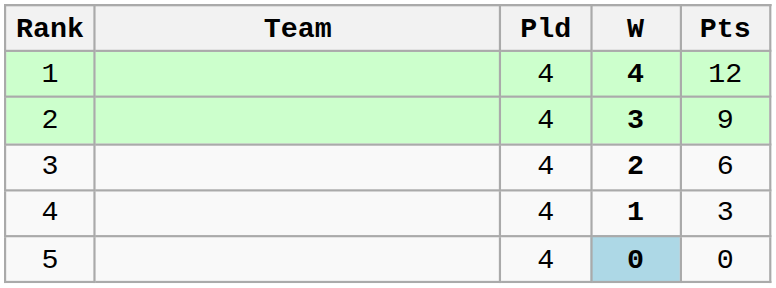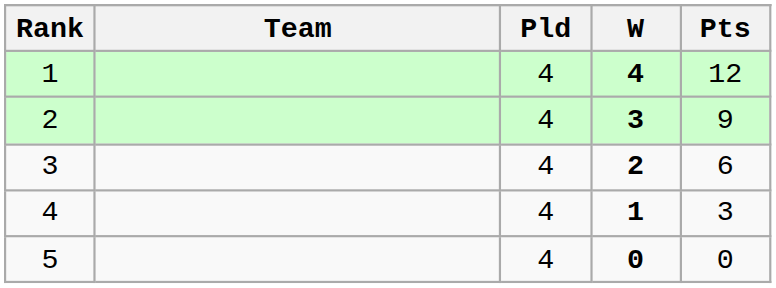(635, 259) lightblue background -> (635, 259) no background
